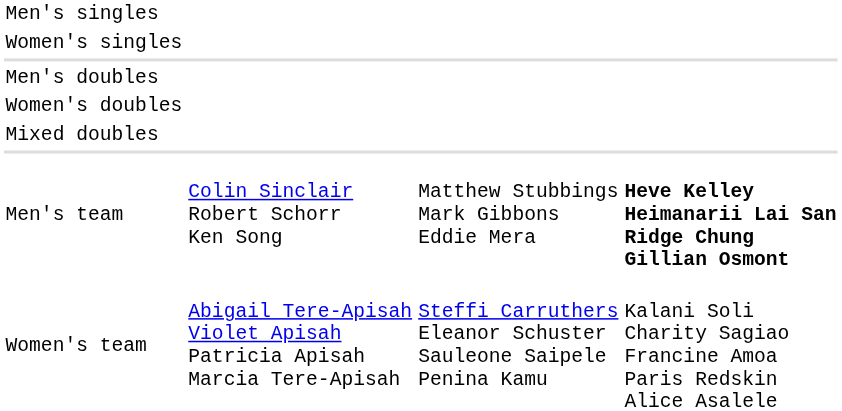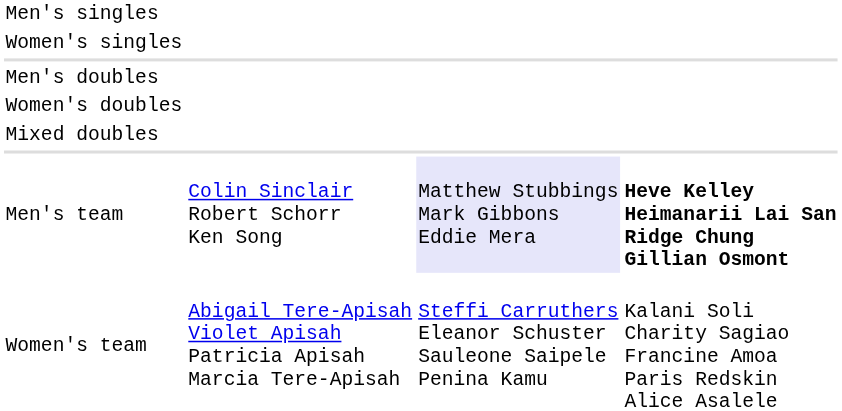(518, 215) no background -> (518, 215) lavender background
